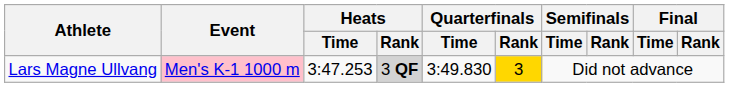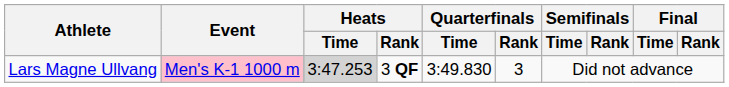(340, 69) no background -> (340, 69) lightgrey background
(400, 69) lightgrey background -> (400, 69) no background
(519, 69) gold background -> (519, 69) no background
